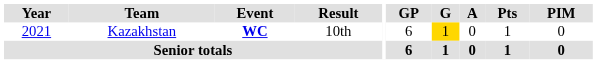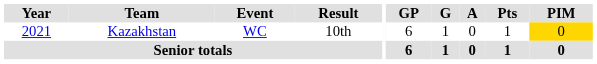(255, 31) bold -> (255, 31) normal
(446, 31) gold background -> (446, 31) no background
(561, 31) no background -> (561, 31) gold background
